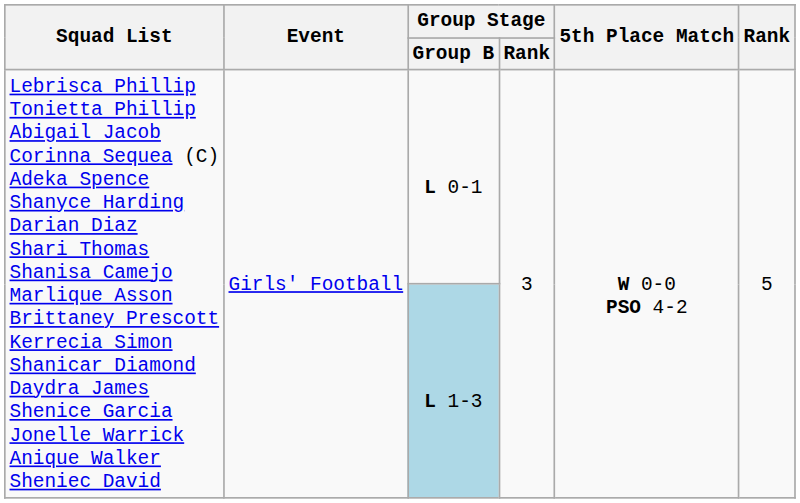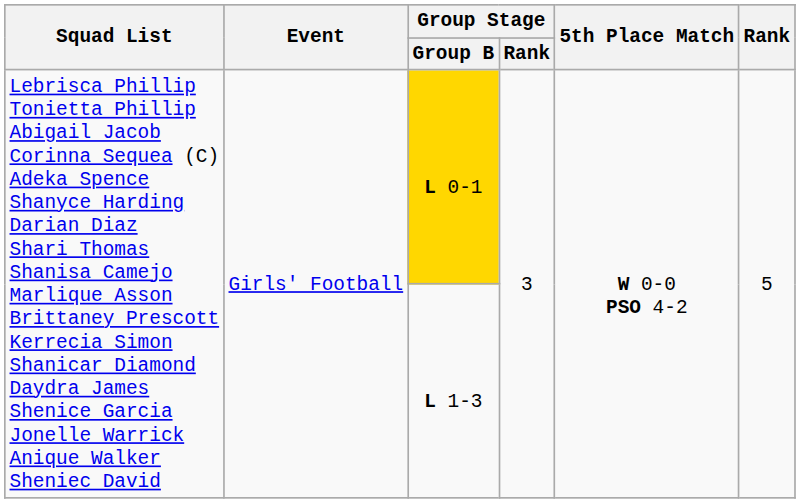(453, 188) no background -> (453, 188) gold background
(453, 402) lightblue background -> (453, 402) no background
